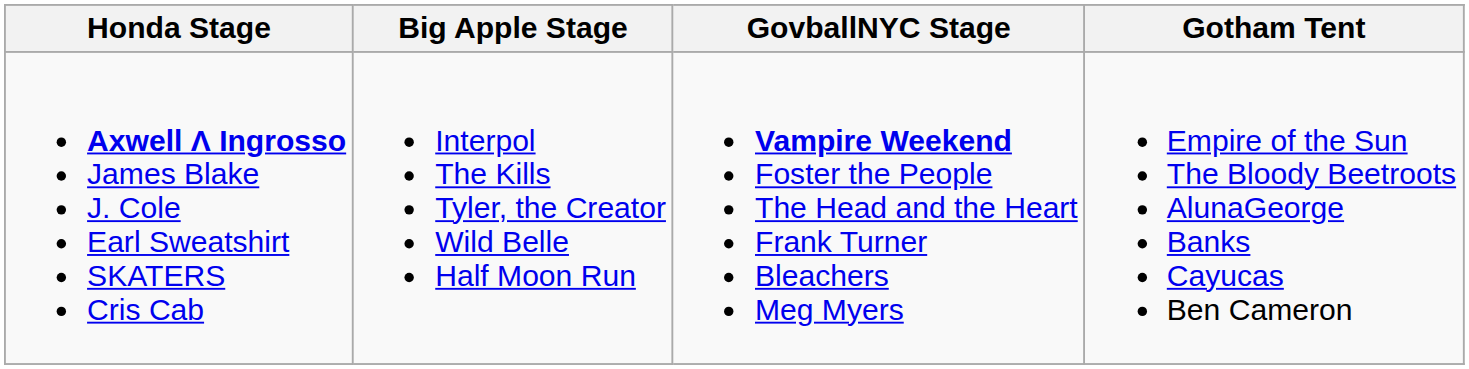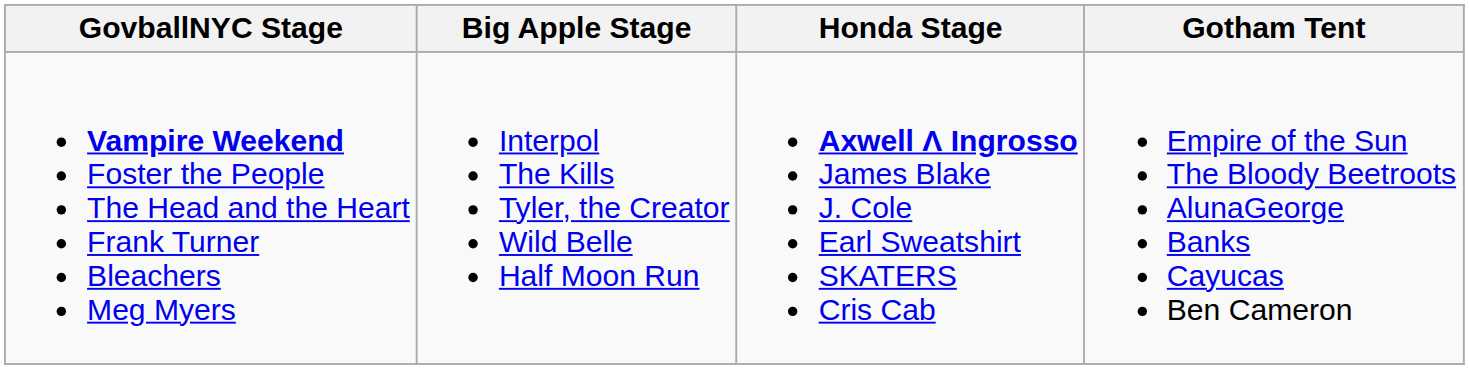columns swapped: (879, 28) <-> (179, 28)
